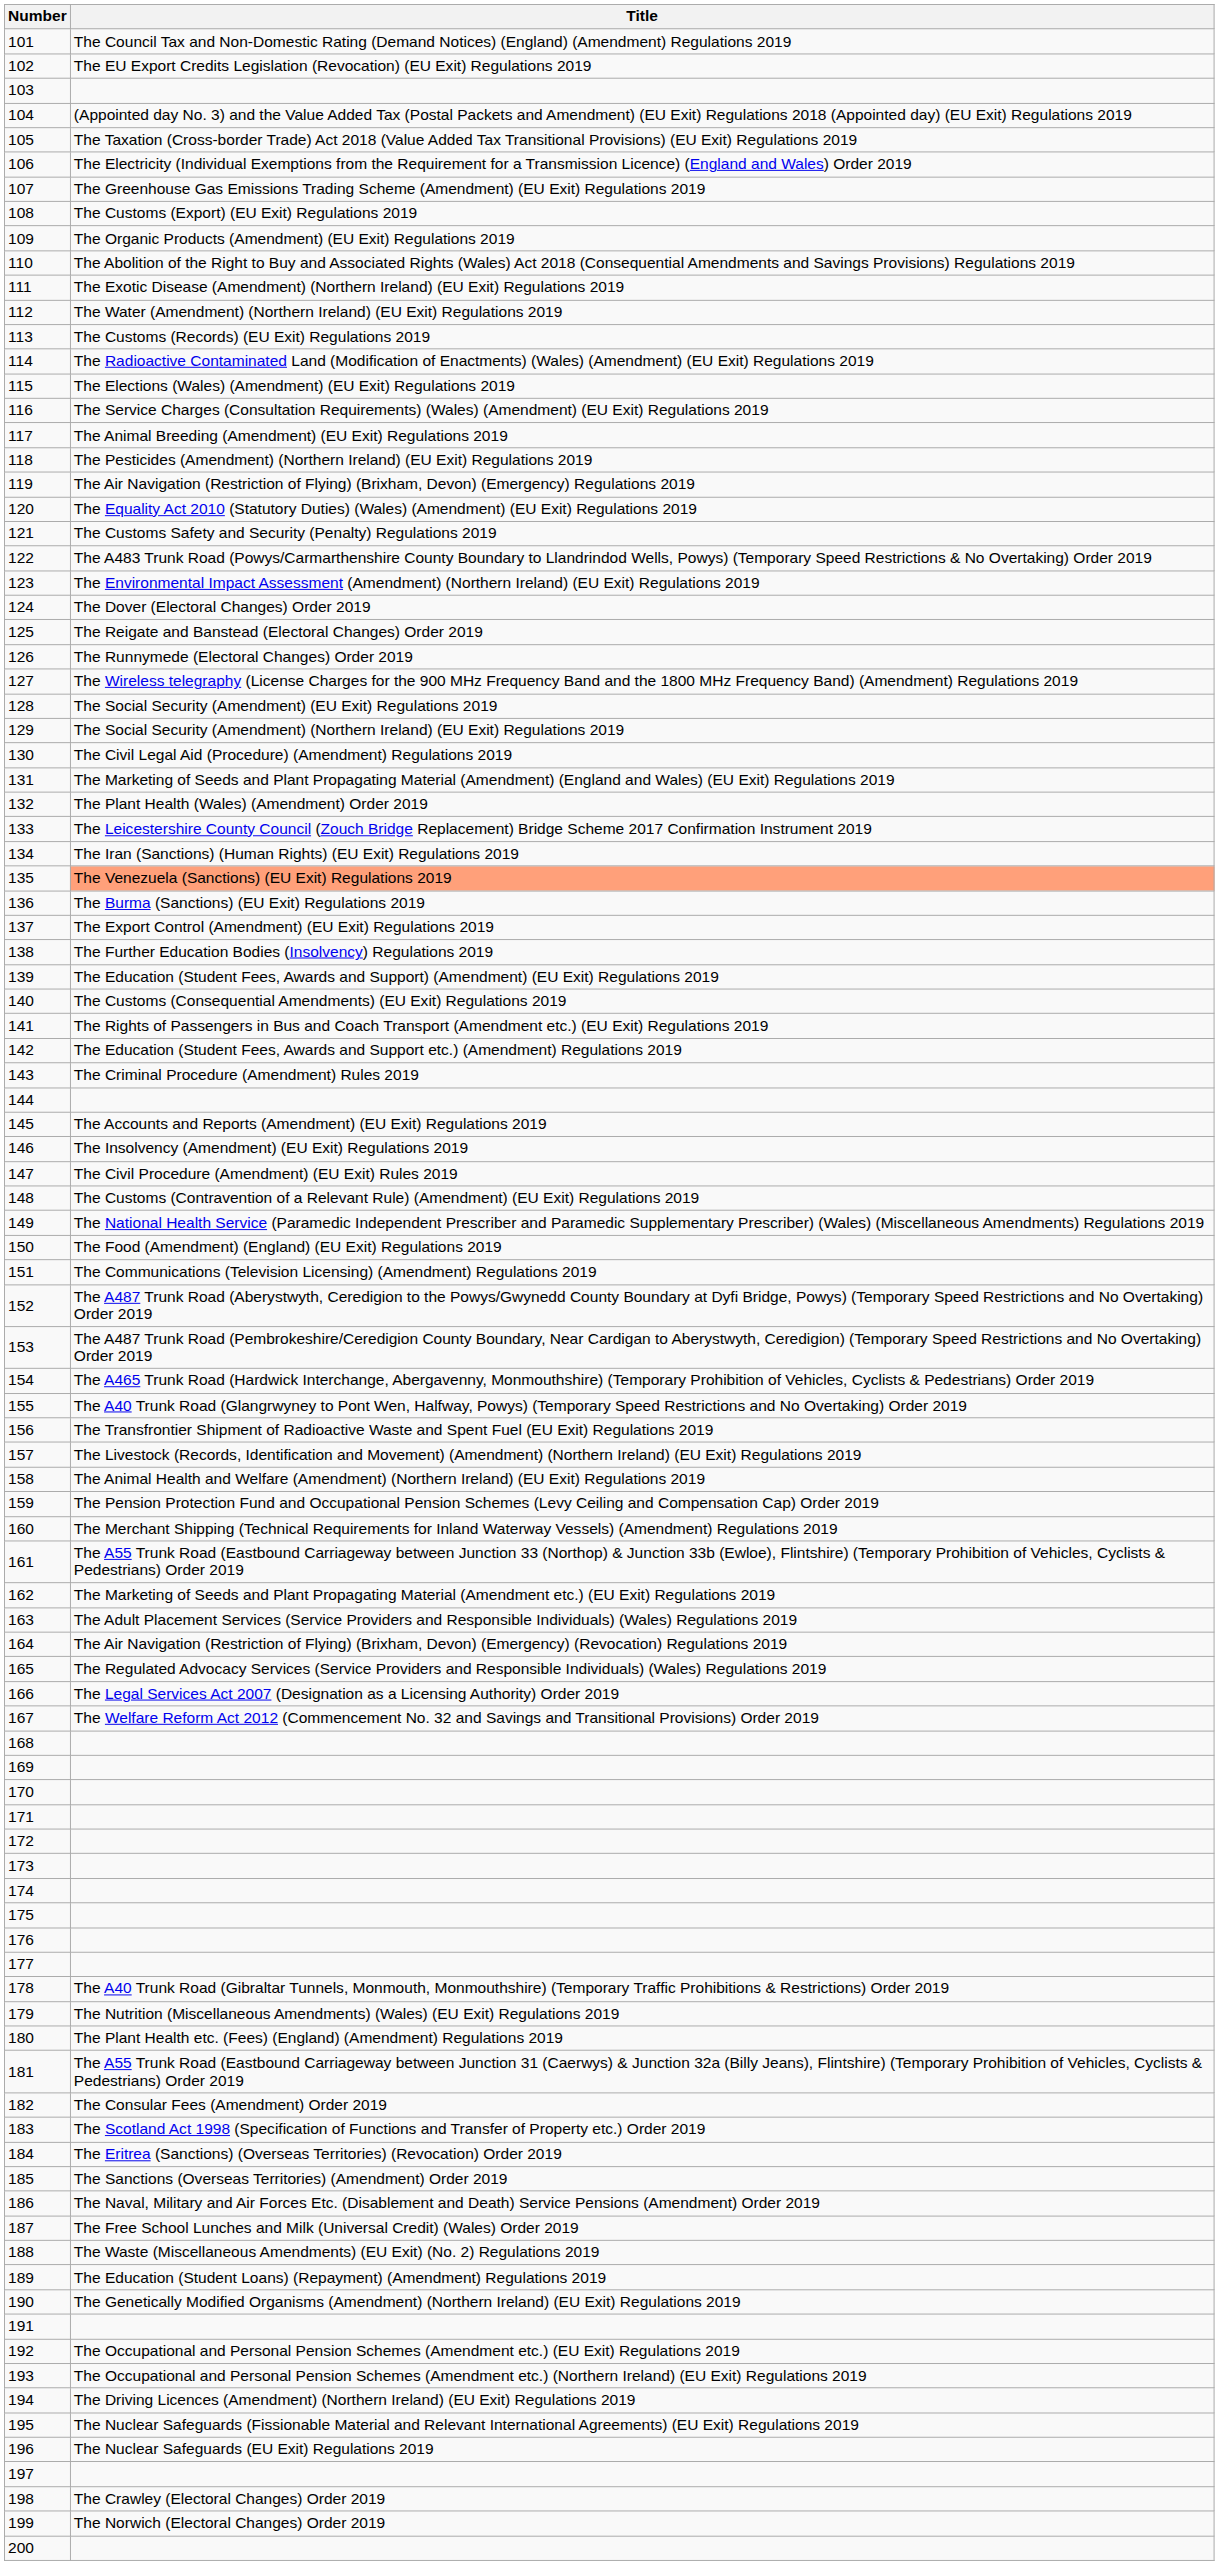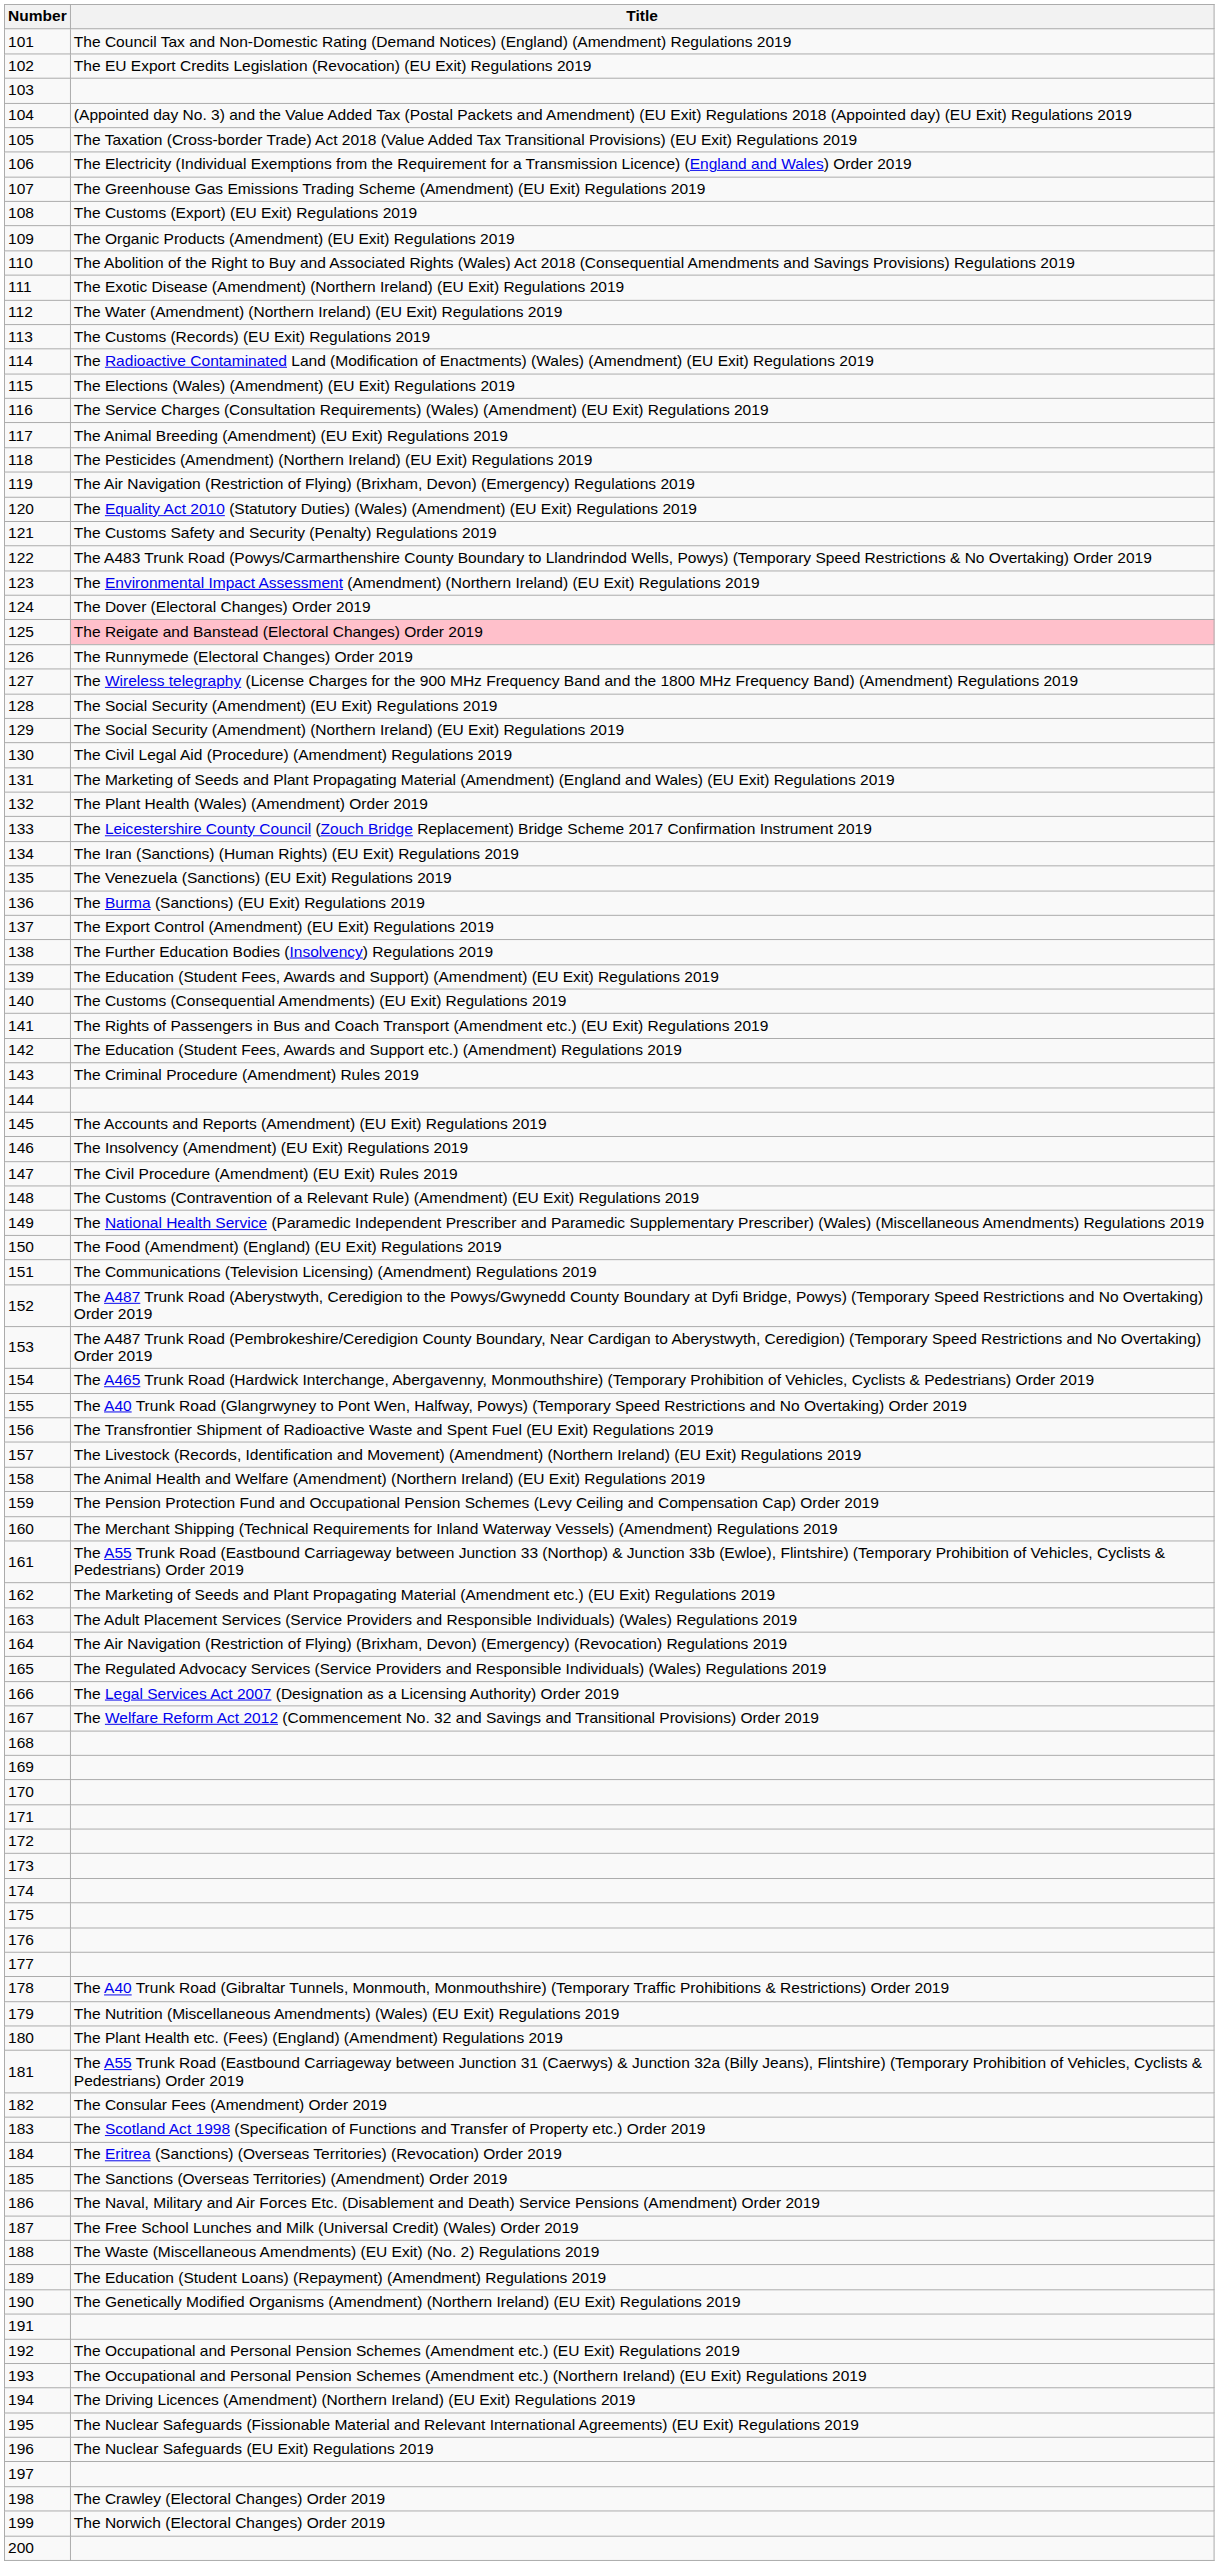(278, 632) no background -> (278, 632) pink background
(263, 878) lightsalmon background -> (263, 878) no background
